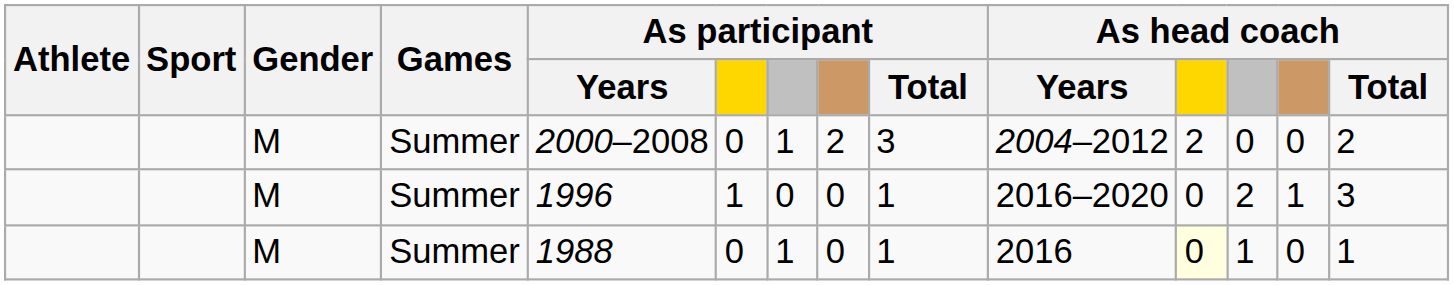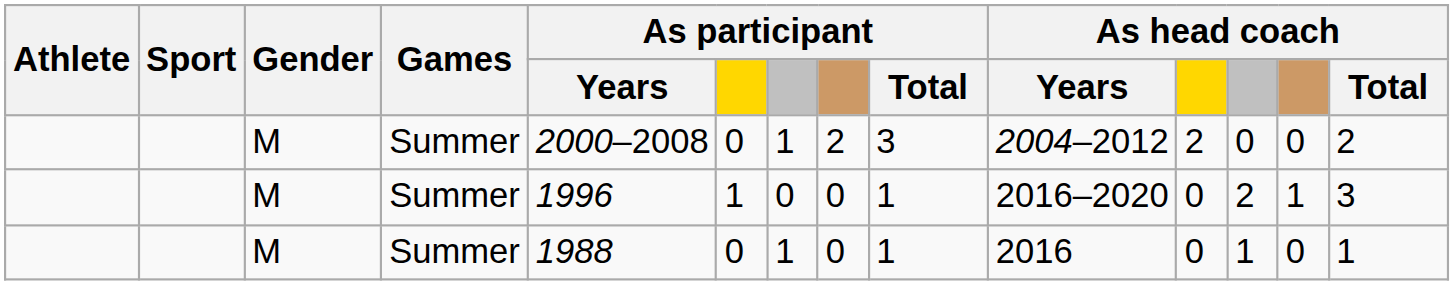(1194, 251) lightyellow background -> (1194, 251) no background
